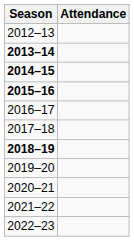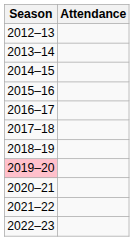(31, 52) bold -> (31, 52) normal
(31, 71) bold -> (31, 71) normal
(31, 91) bold -> (31, 91) normal
(31, 149) bold -> (31, 149) normal
(31, 168) no background -> (31, 168) pink background
